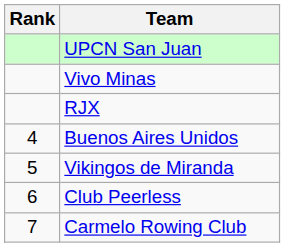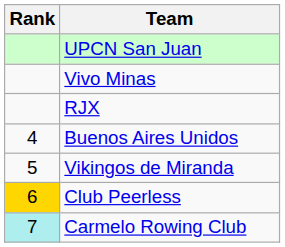(32, 197) no background -> (32, 197) gold background
(32, 227) no background -> (32, 227) paleturquoise background
